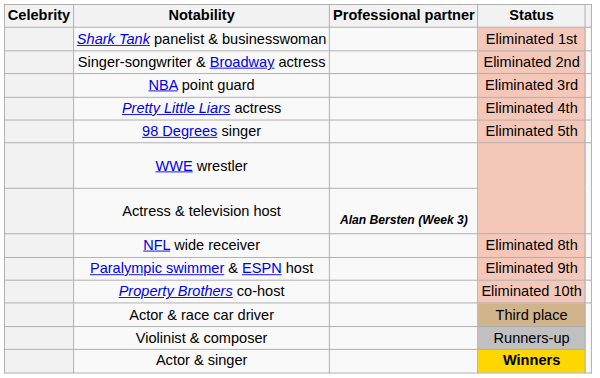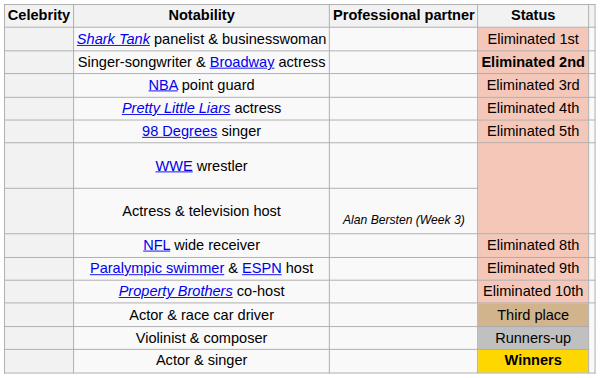(532, 62) normal -> (533, 62) bold
(404, 219) bold -> (404, 219) normal
